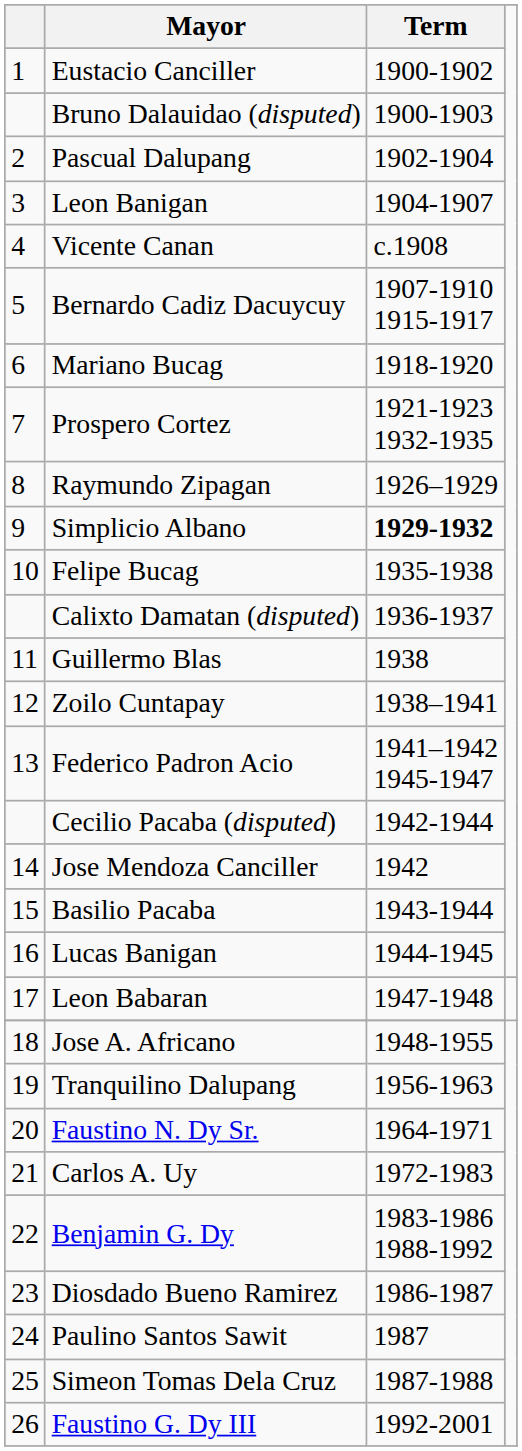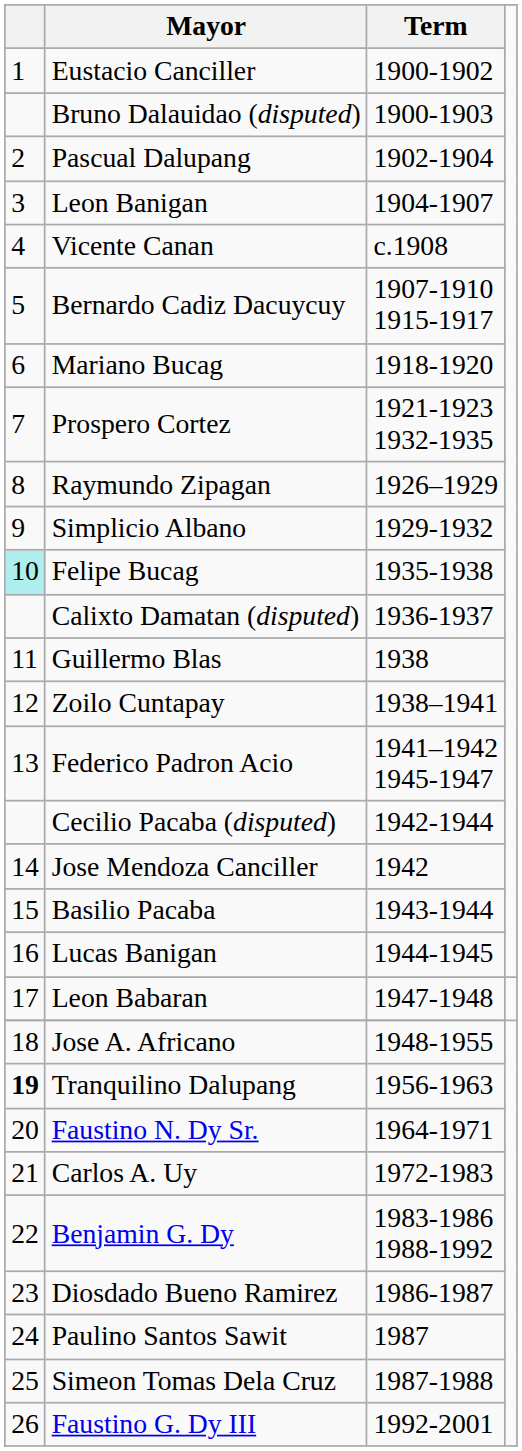(433, 527) bold -> (433, 527) normal
(25, 571) no background -> (25, 571) paleturquoise background
(25, 1085) normal -> (25, 1085) bold
